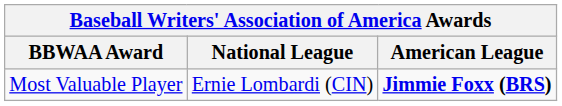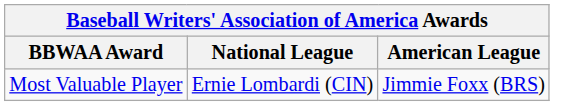(467, 84) bold -> (464, 84) normal
